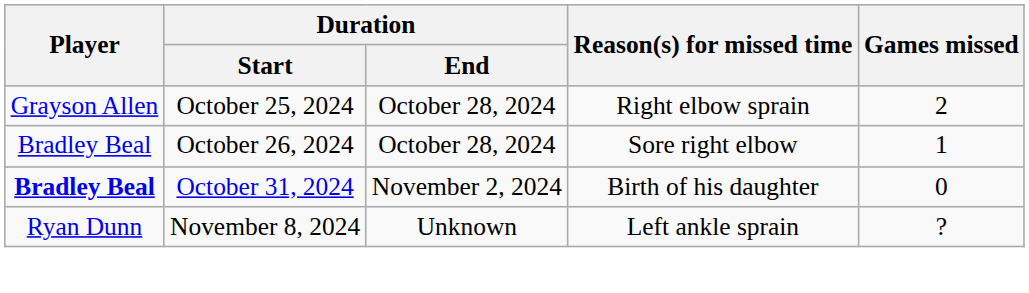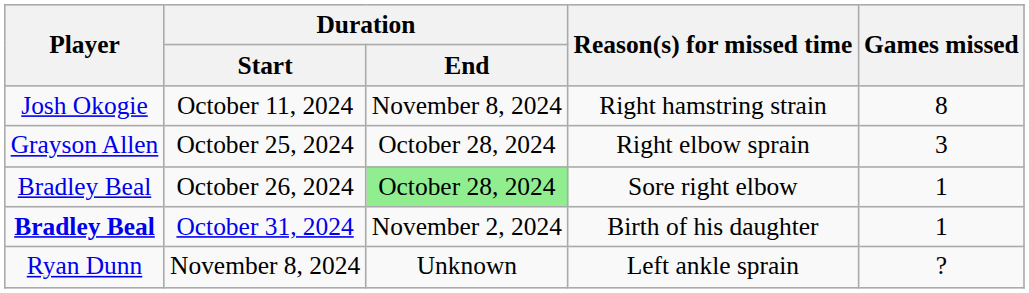+ row: (265, 105)
(941, 105) 2 -> (941, 145) 3
(467, 145) no background -> (467, 186) lightgreen background
(941, 186) 0 -> (941, 226) 1
